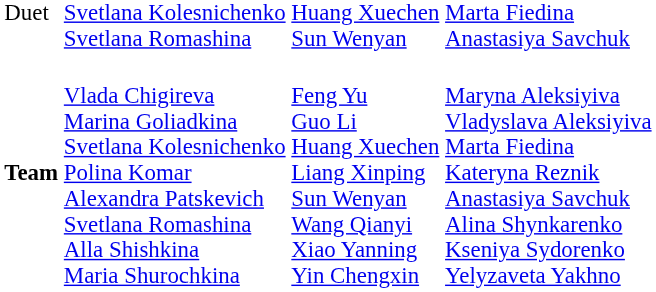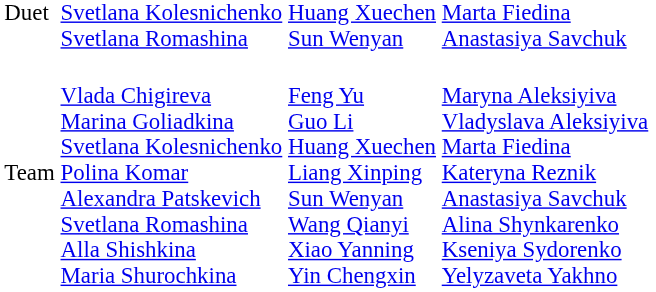(31, 172) bold -> (30, 172) normal
